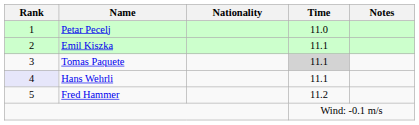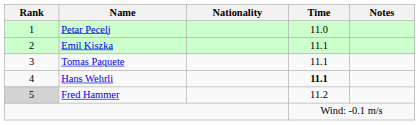(319, 62) lightgrey background -> (319, 62) no background
(32, 78) lavender background -> (32, 78) no background
(319, 78) normal -> (319, 78) bold
(32, 95) no background -> (32, 95) lightgrey background
